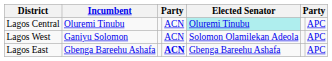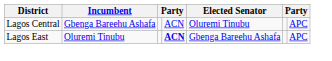(94, 24) Oluremi Tinubu -> (110, 24) Gbenga Bareehu Ashafa
(219, 24) paleturquoise background -> (219, 24) no background
- row: (28, 37)
(110, 50) Gbenga Bareehu Ashafa -> (94, 37) Oluremi Tinubu
